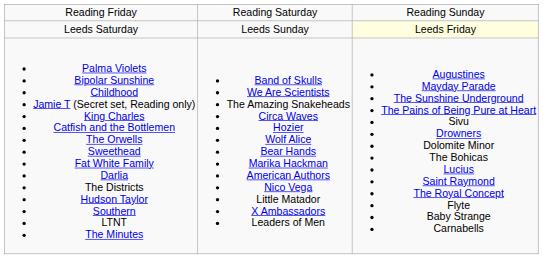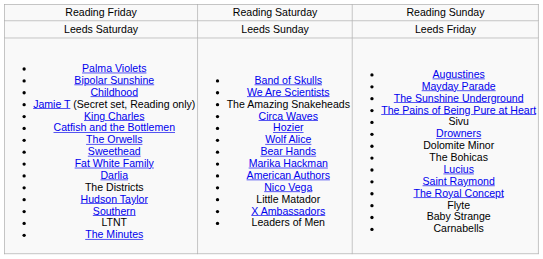(445, 29) lightyellow background -> (445, 29) no background
